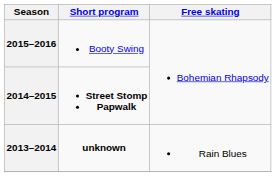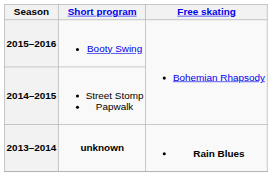(104, 101) bold -> (102, 101) normal
(210, 154) normal -> (207, 154) bold
